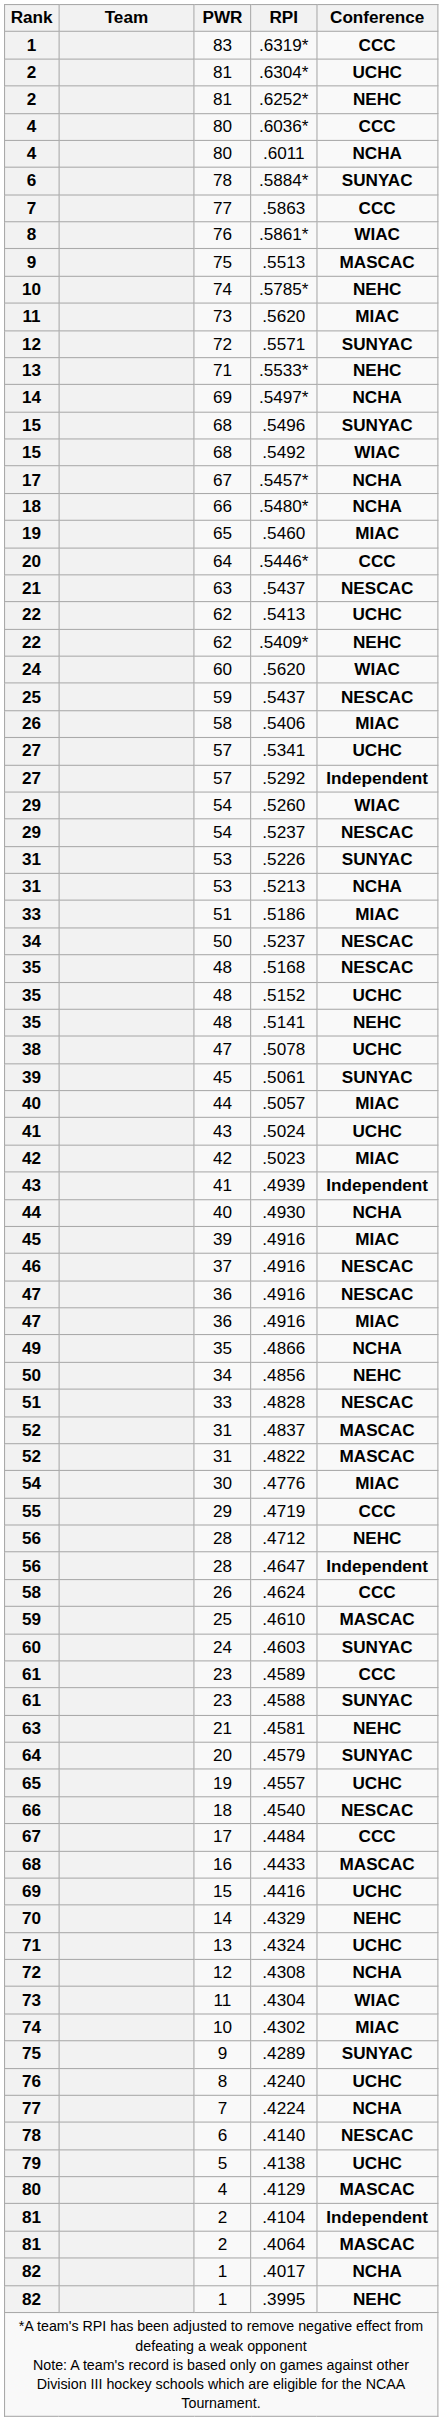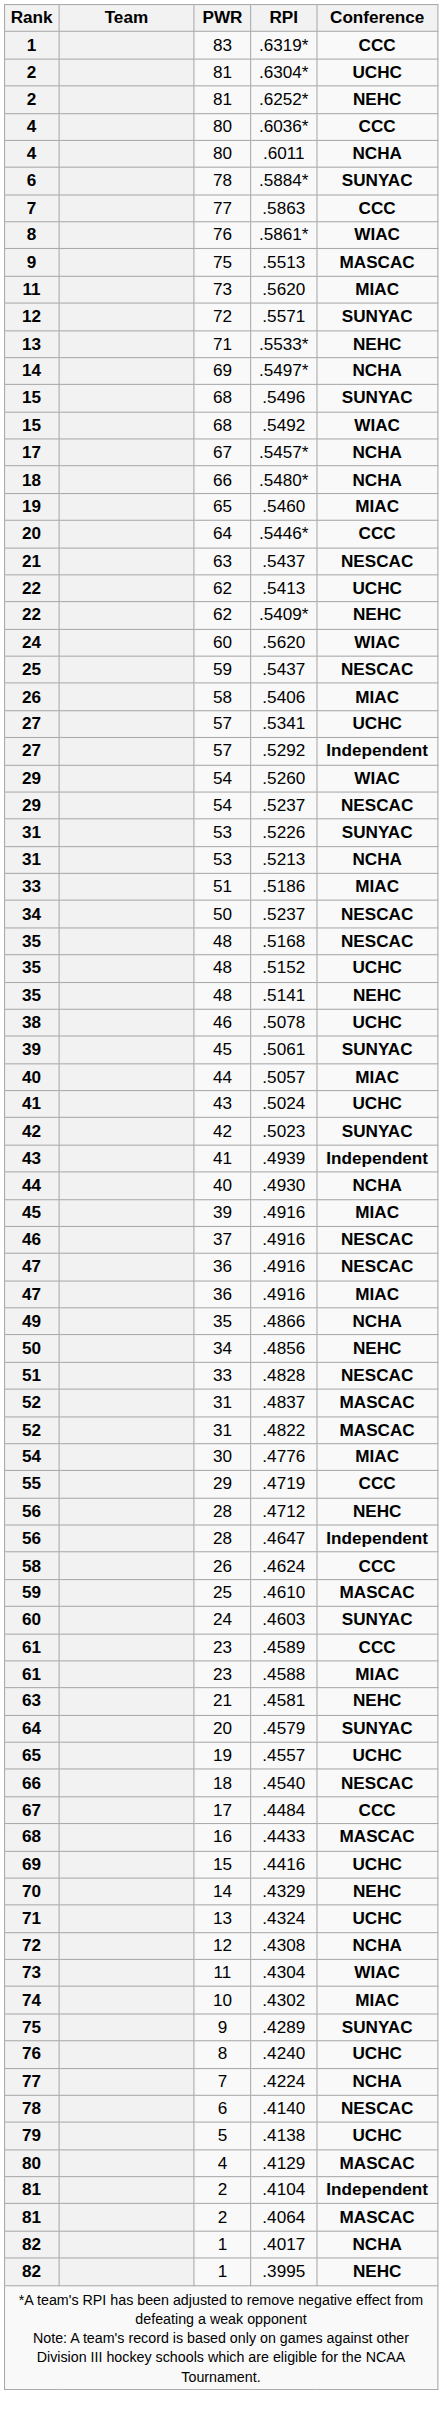- row: (32, 289)
(222, 1049) 47 -> (222, 1022) 46
(377, 1158) MIAC -> (377, 1131) SUNYAC
(377, 1701) SUNYAC -> (377, 1674) MIAC
